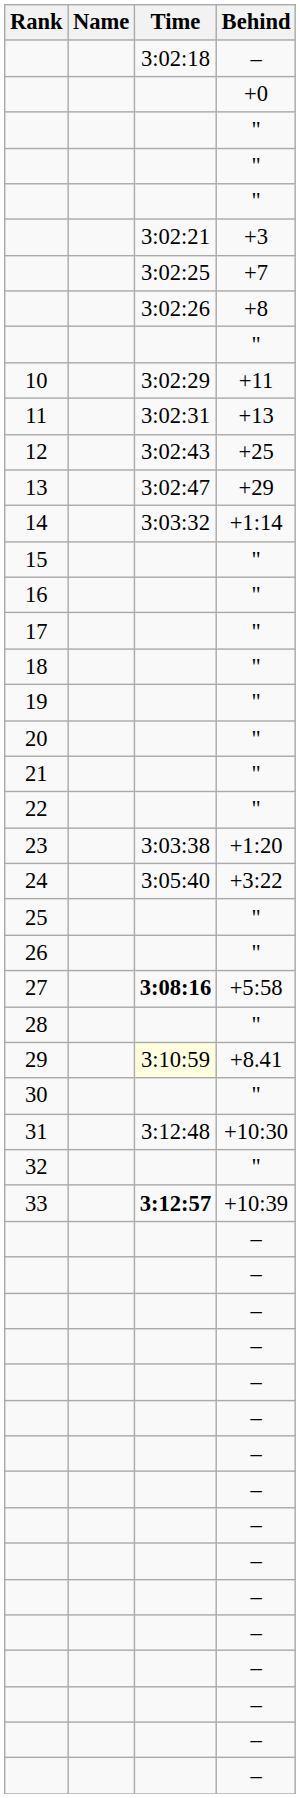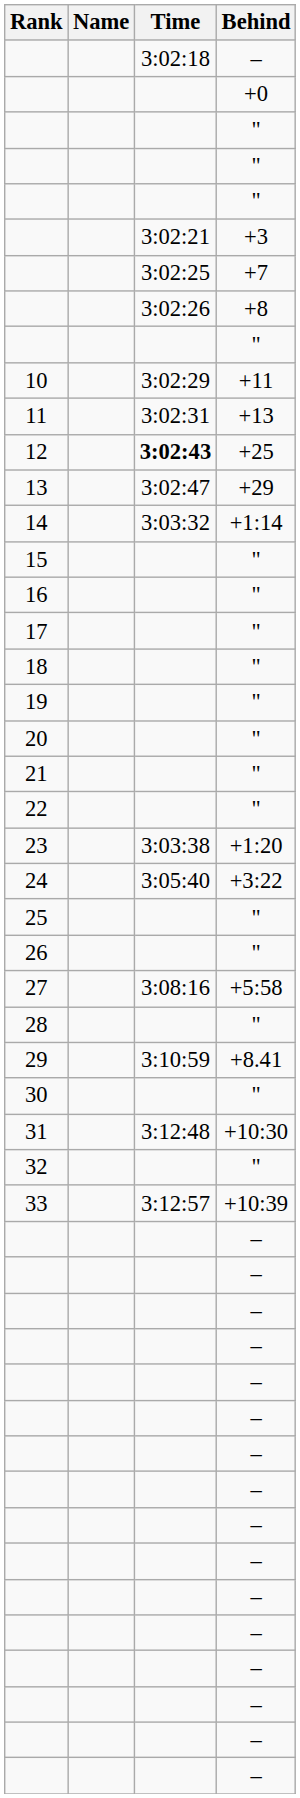(175, 451) normal -> (175, 451) bold
(175, 988) bold -> (175, 988) normal
(175, 1059) lightyellow background -> (175, 1059) no background
(175, 1203) bold -> (175, 1203) normal
